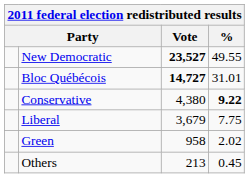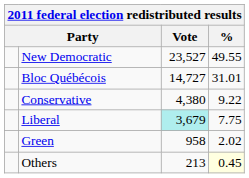(187, 57) bold -> (187, 57) normal
(187, 78) bold -> (187, 78) normal
(230, 99) bold -> (230, 99) normal
(191, 120) no background -> (191, 120) paleturquoise background
(230, 162) no background -> (230, 162) lightyellow background
